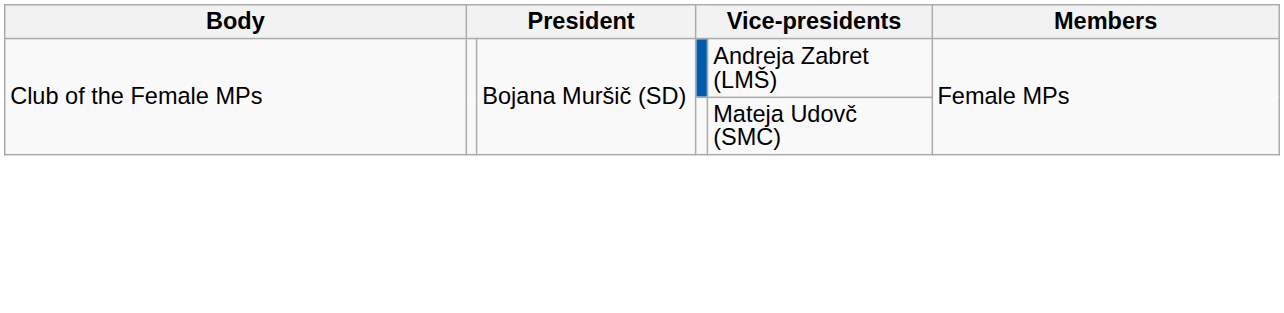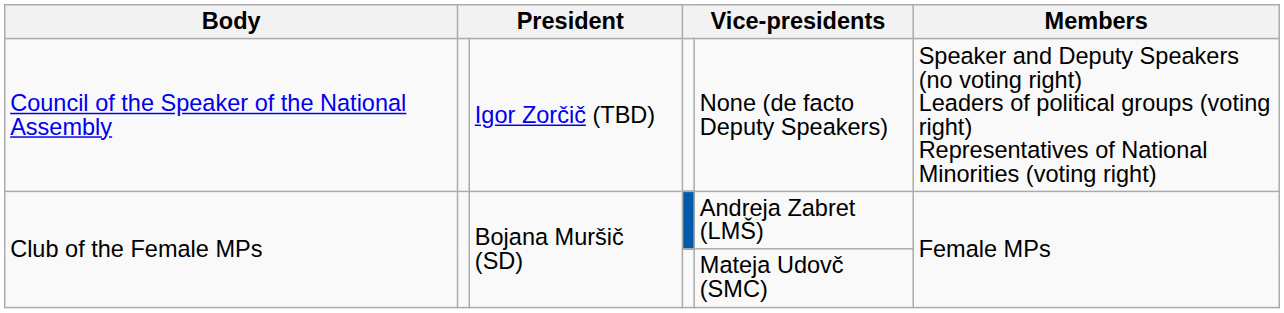+ row: (208, 114)
